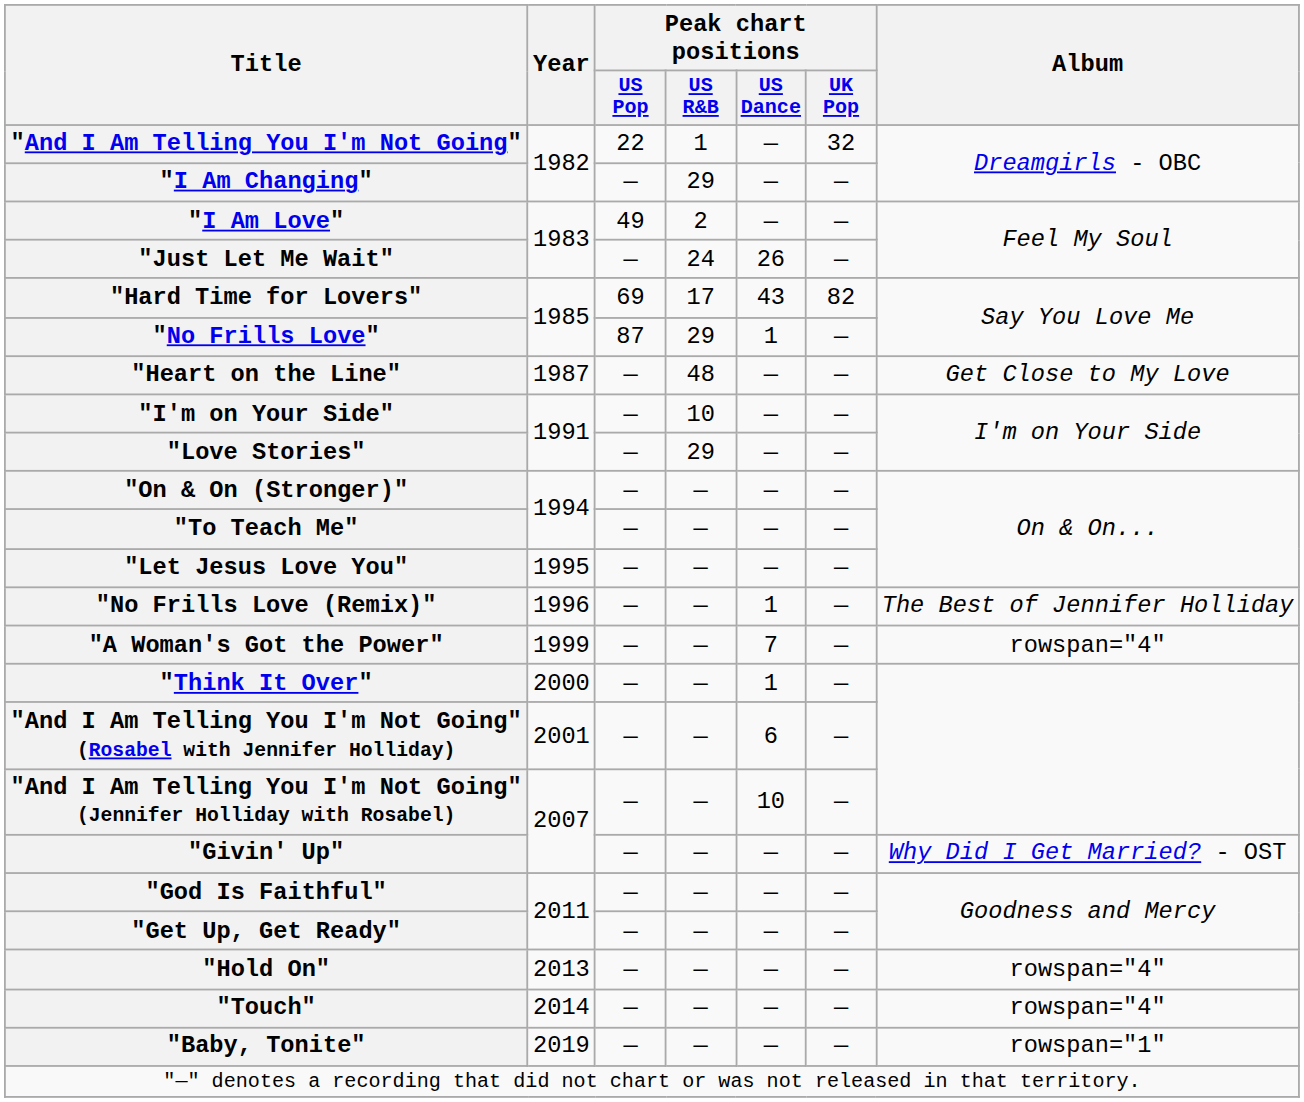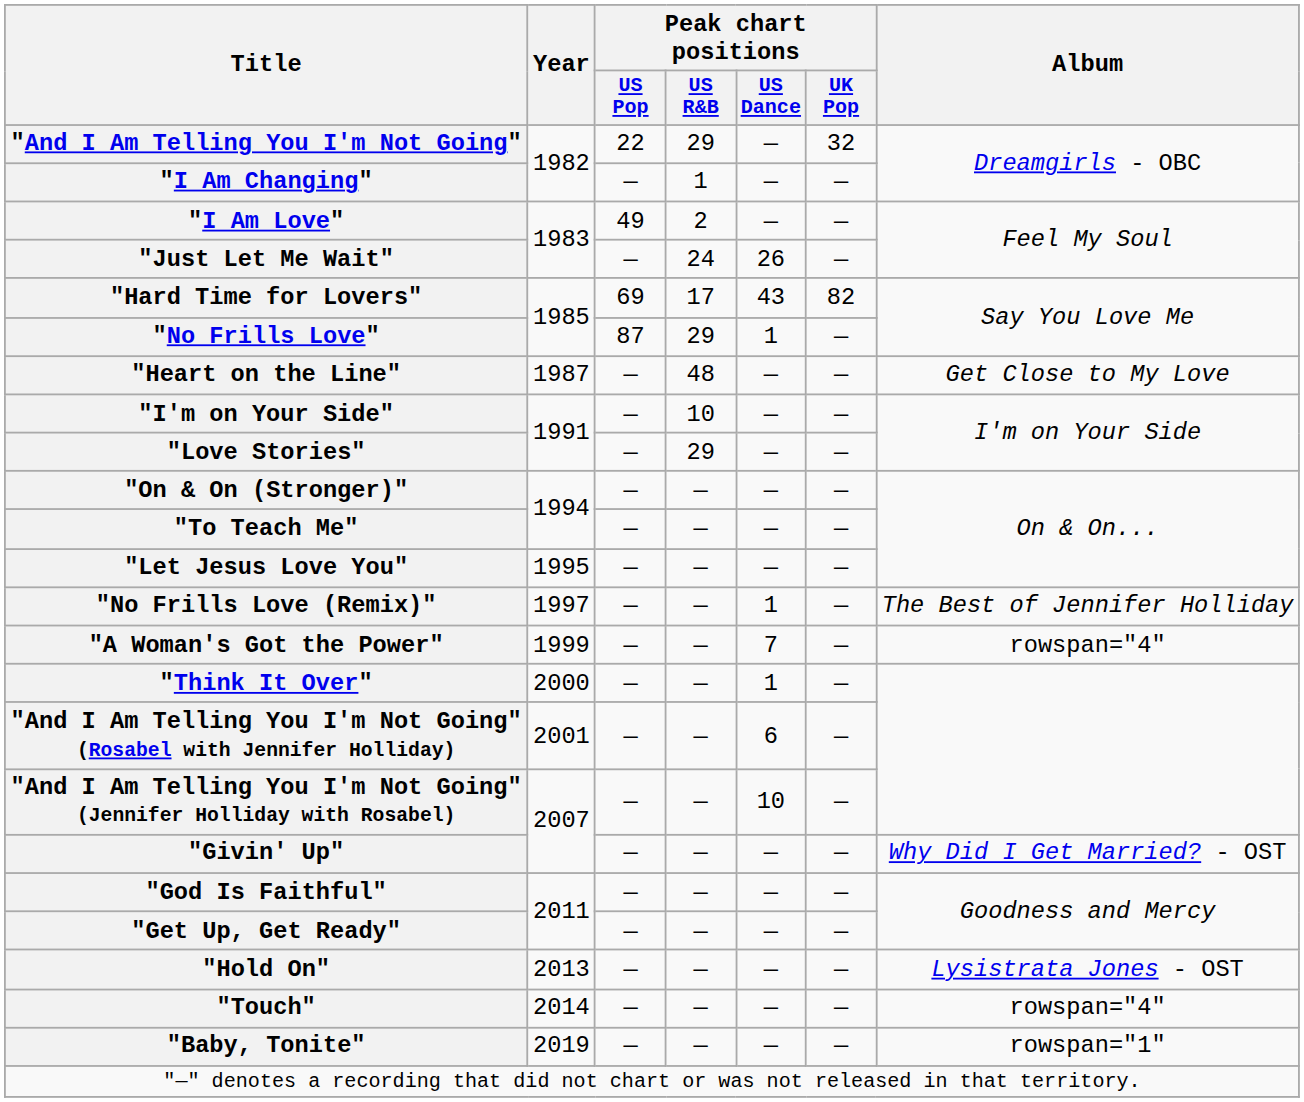(701, 144) 1 -> (701, 144) 29
(701, 182) 29 -> (701, 182) 1
(561, 606) 1996 -> (561, 606) 1997
(1088, 969) rowspan="4" -> (1088, 969) Lysistrata Jones - OST
